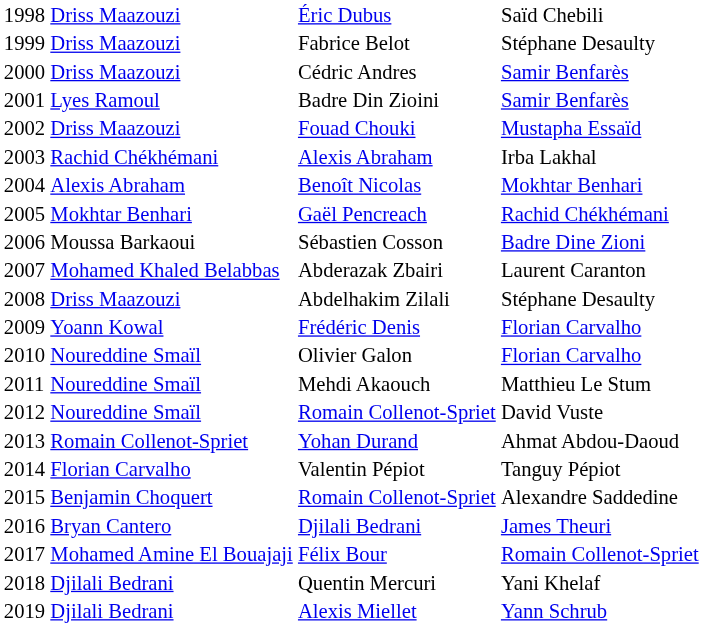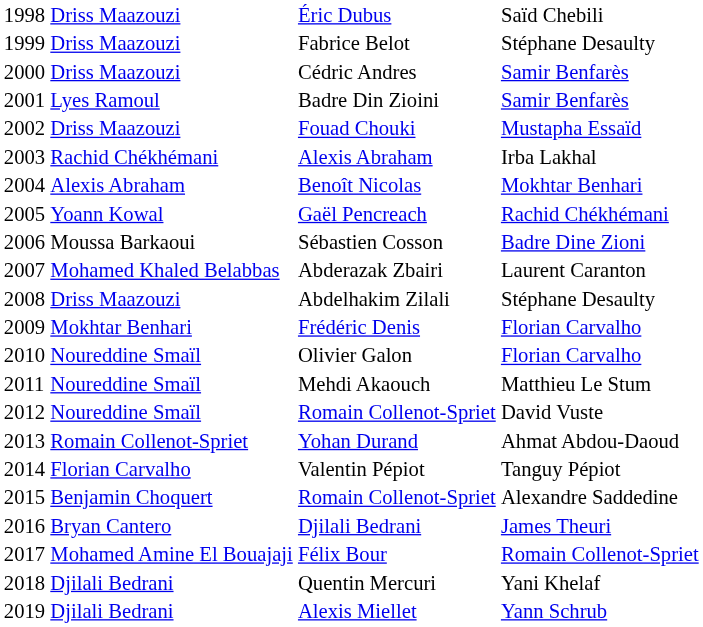(121, 213) Mokhtar Benhari -> (107, 213) Yoann Kowal
(107, 327) Yoann Kowal -> (121, 327) Mokhtar Benhari
